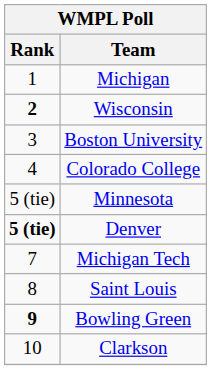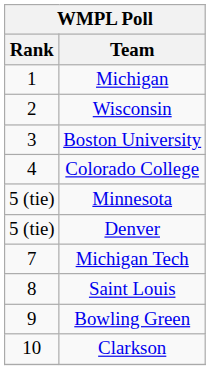(32, 109) bold -> (32, 109) normal
(32, 229) bold -> (32, 229) normal
(32, 318) bold -> (32, 318) normal
